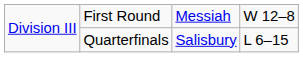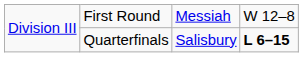(266, 39) normal -> (267, 39) bold
